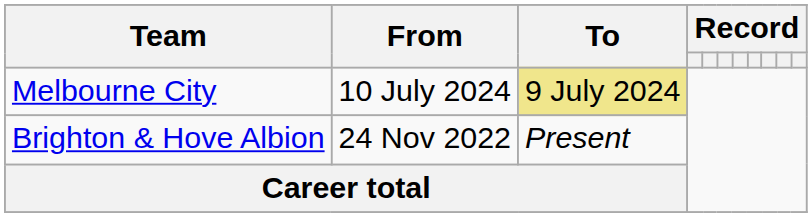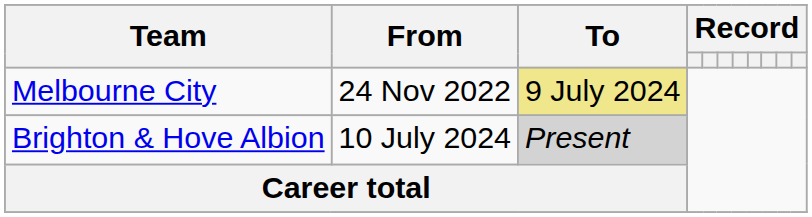(425, 90) 10 July 2024 -> (425, 90) 24 Nov 2022
(425, 139) 24 Nov 2022 -> (425, 139) 10 July 2024
(577, 139) no background -> (577, 139) lightgrey background
